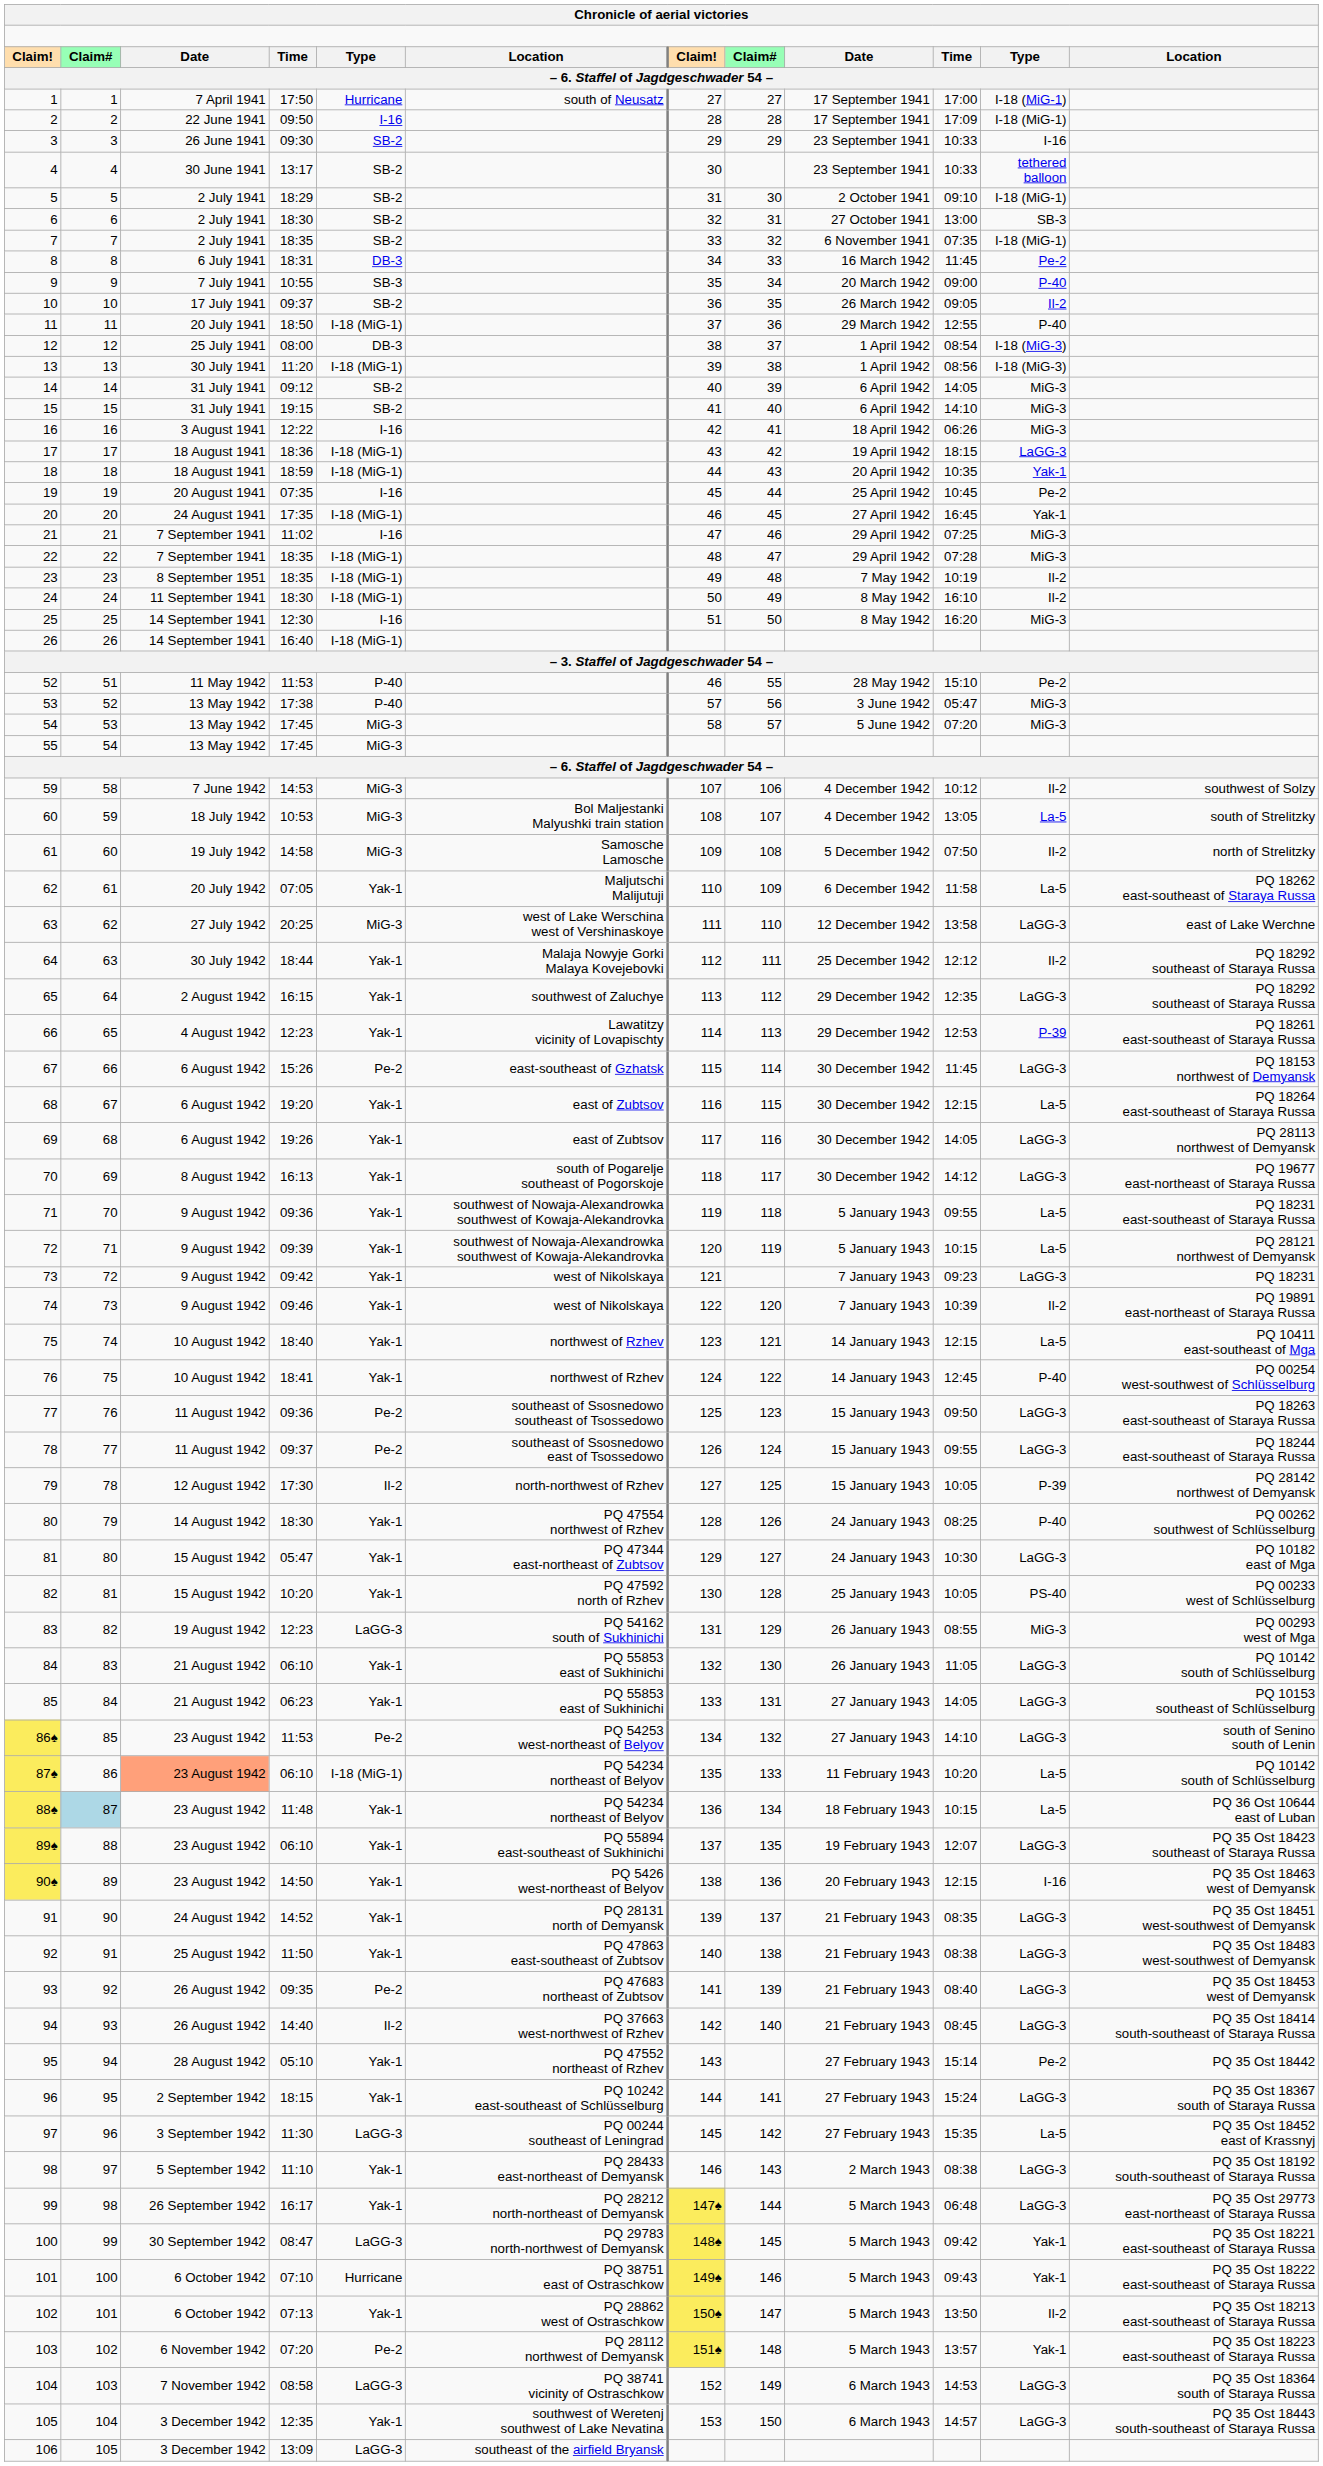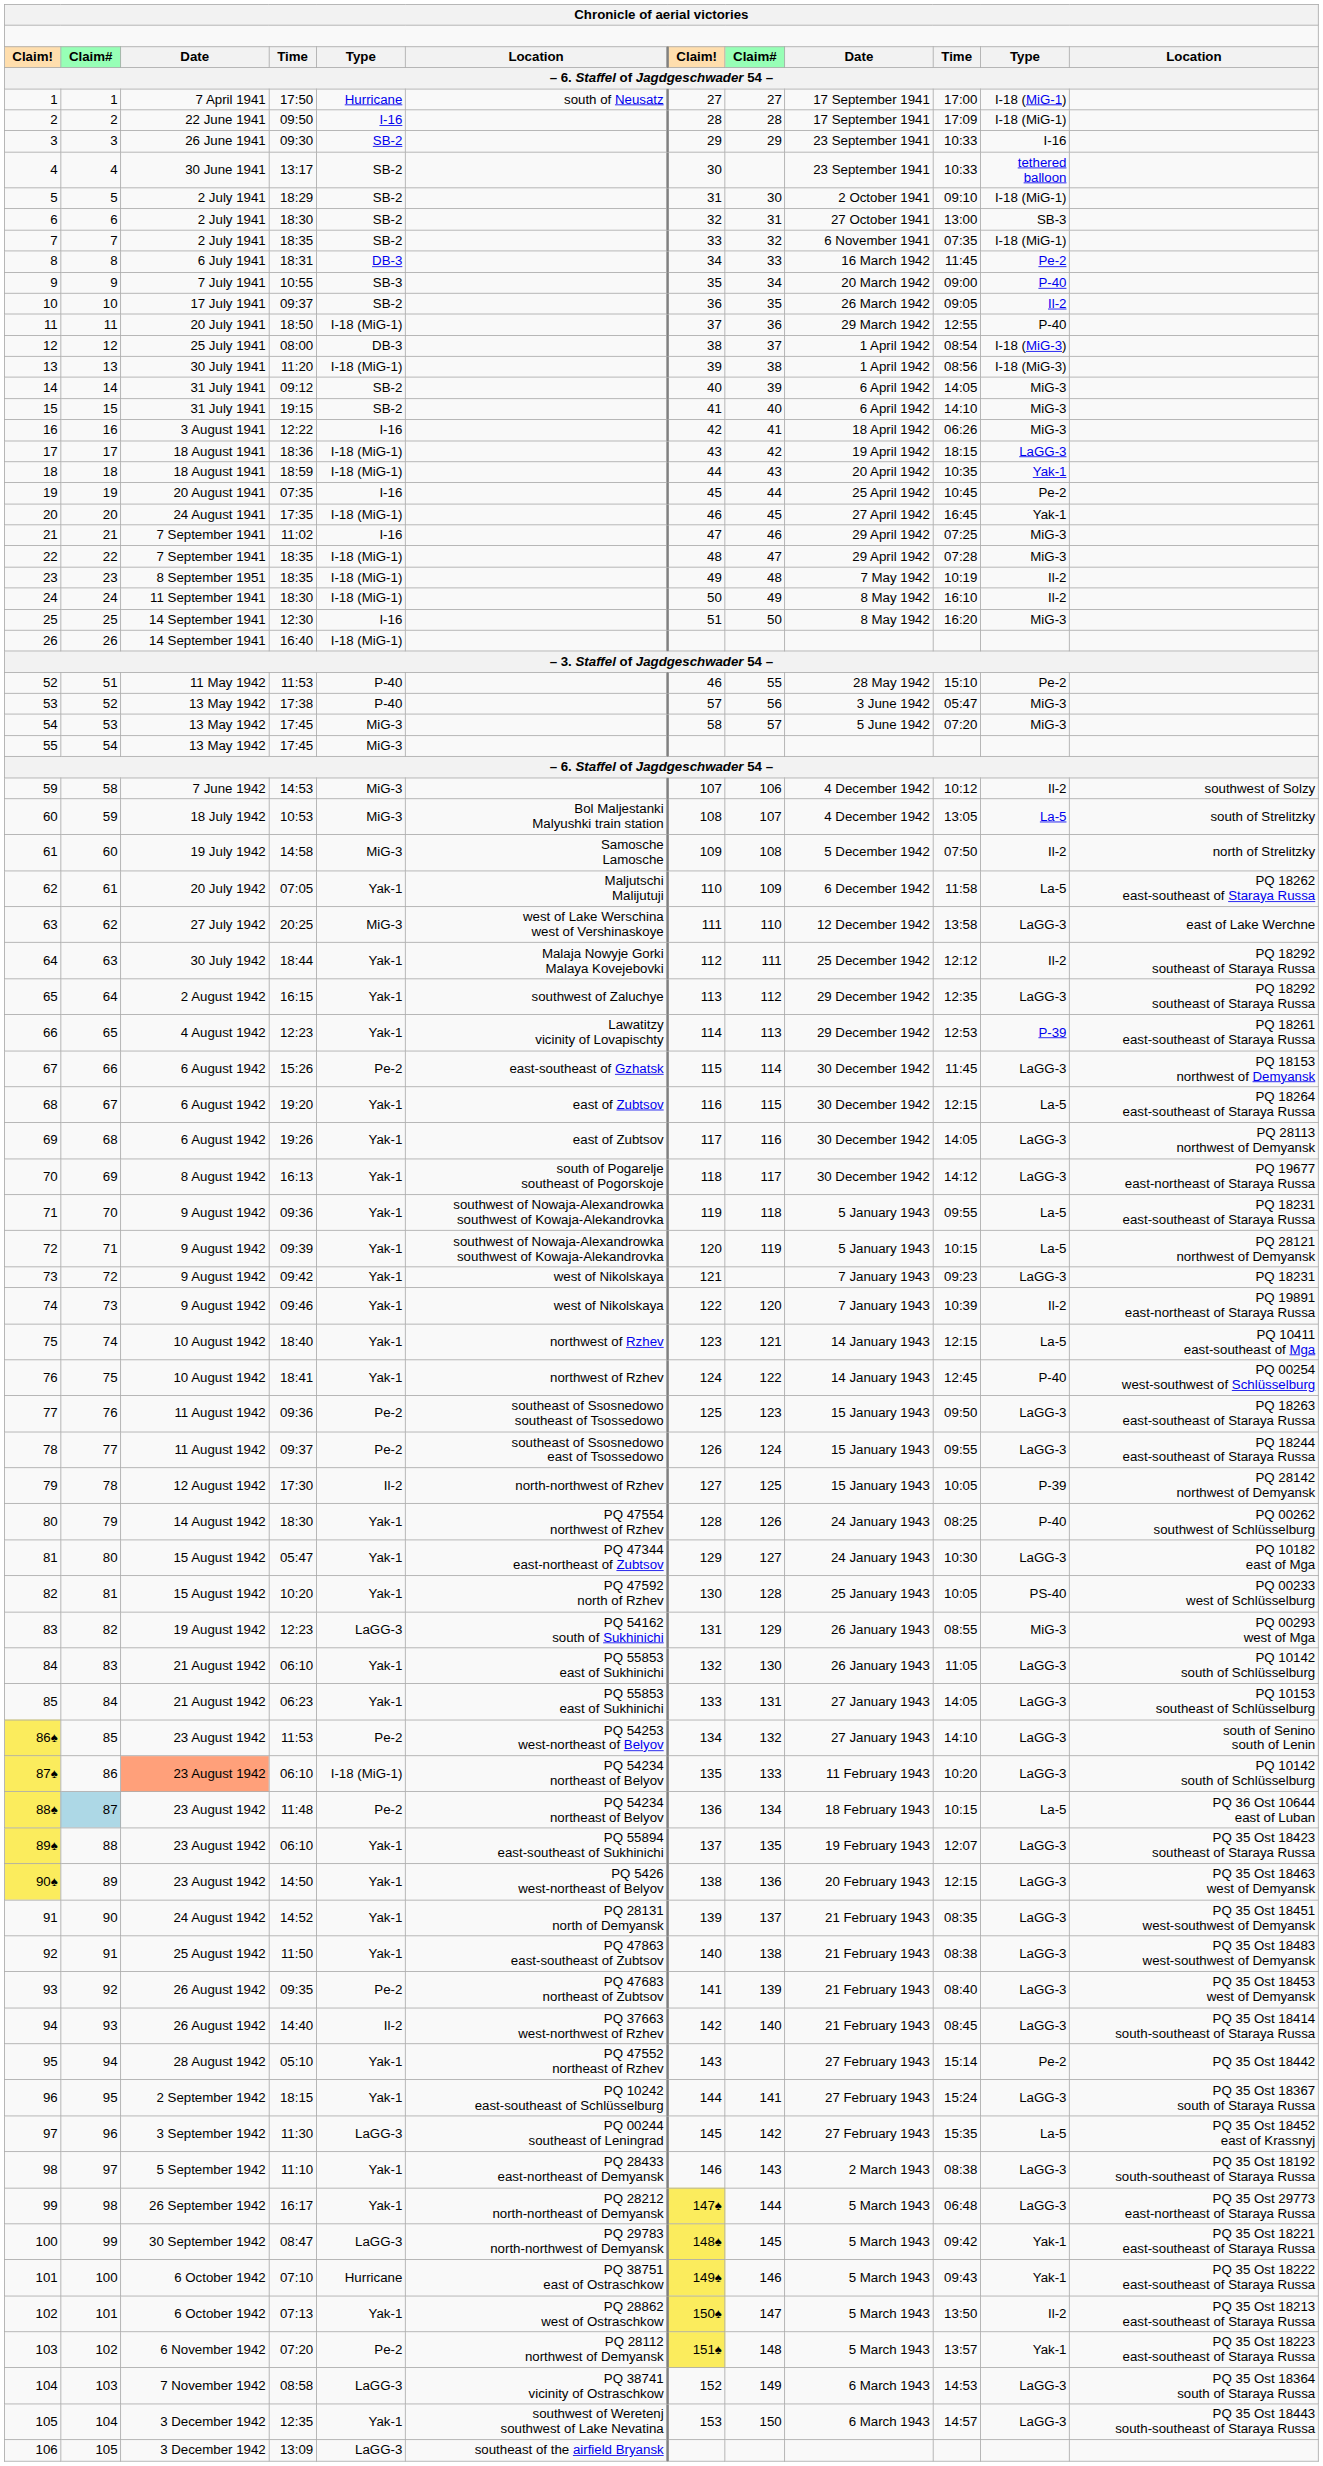(1053, 1773) La-5 -> (1043, 1773) LaGG-3
(385, 1809) Yak-1 -> (388, 1809) Pe-2
(1055, 1881) I-16 -> (1043, 1881) LaGG-3
